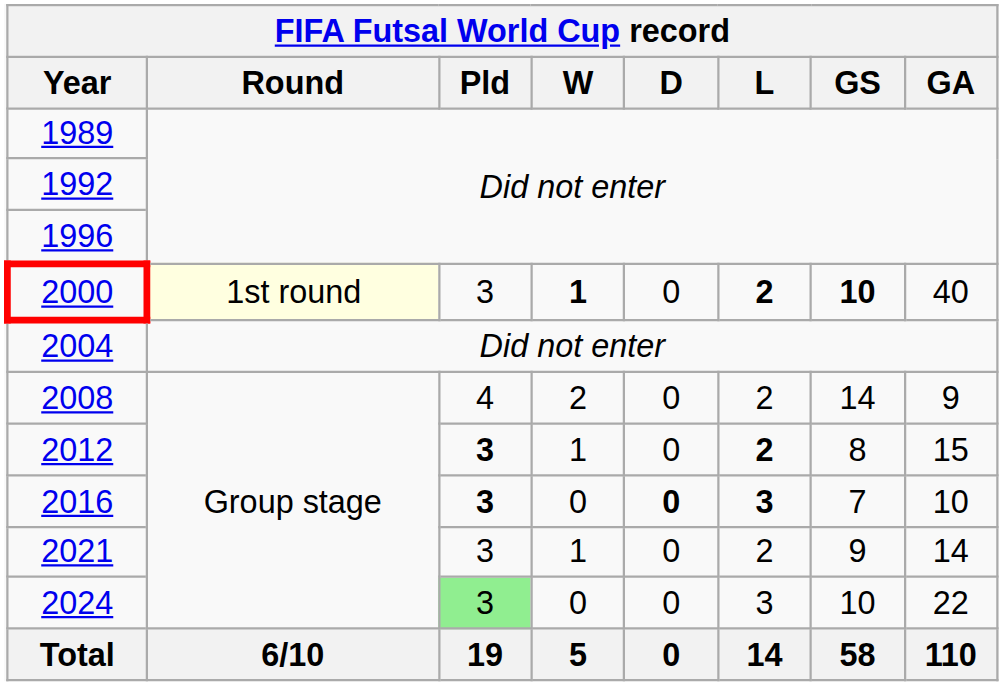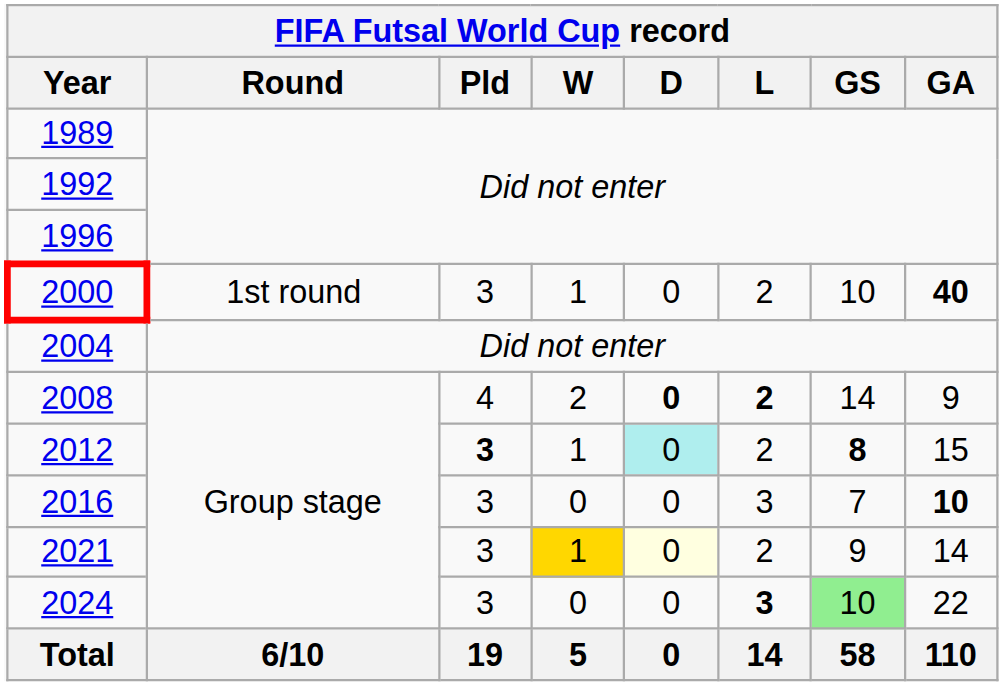(294, 292) lightyellow background -> (294, 292) no background
(578, 292) bold -> (578, 292) normal
(764, 292) bold -> (764, 292) normal
(858, 292) bold -> (858, 292) normal
(951, 292) normal -> (951, 292) bold
(671, 398) normal -> (671, 398) bold
(764, 398) normal -> (764, 398) bold
(671, 450) no background -> (671, 450) paleturquoise background
(764, 450) bold -> (764, 450) normal
(858, 450) normal -> (858, 450) bold
(485, 501) bold -> (485, 501) normal
(671, 501) bold -> (671, 501) normal
(764, 501) bold -> (764, 501) normal
(951, 501) normal -> (951, 501) bold
(578, 552) no background -> (578, 552) gold background
(671, 552) no background -> (671, 552) lightyellow background
(485, 603) lightgreen background -> (485, 603) no background
(764, 603) normal -> (764, 603) bold
(858, 603) no background -> (858, 603) lightgreen background
